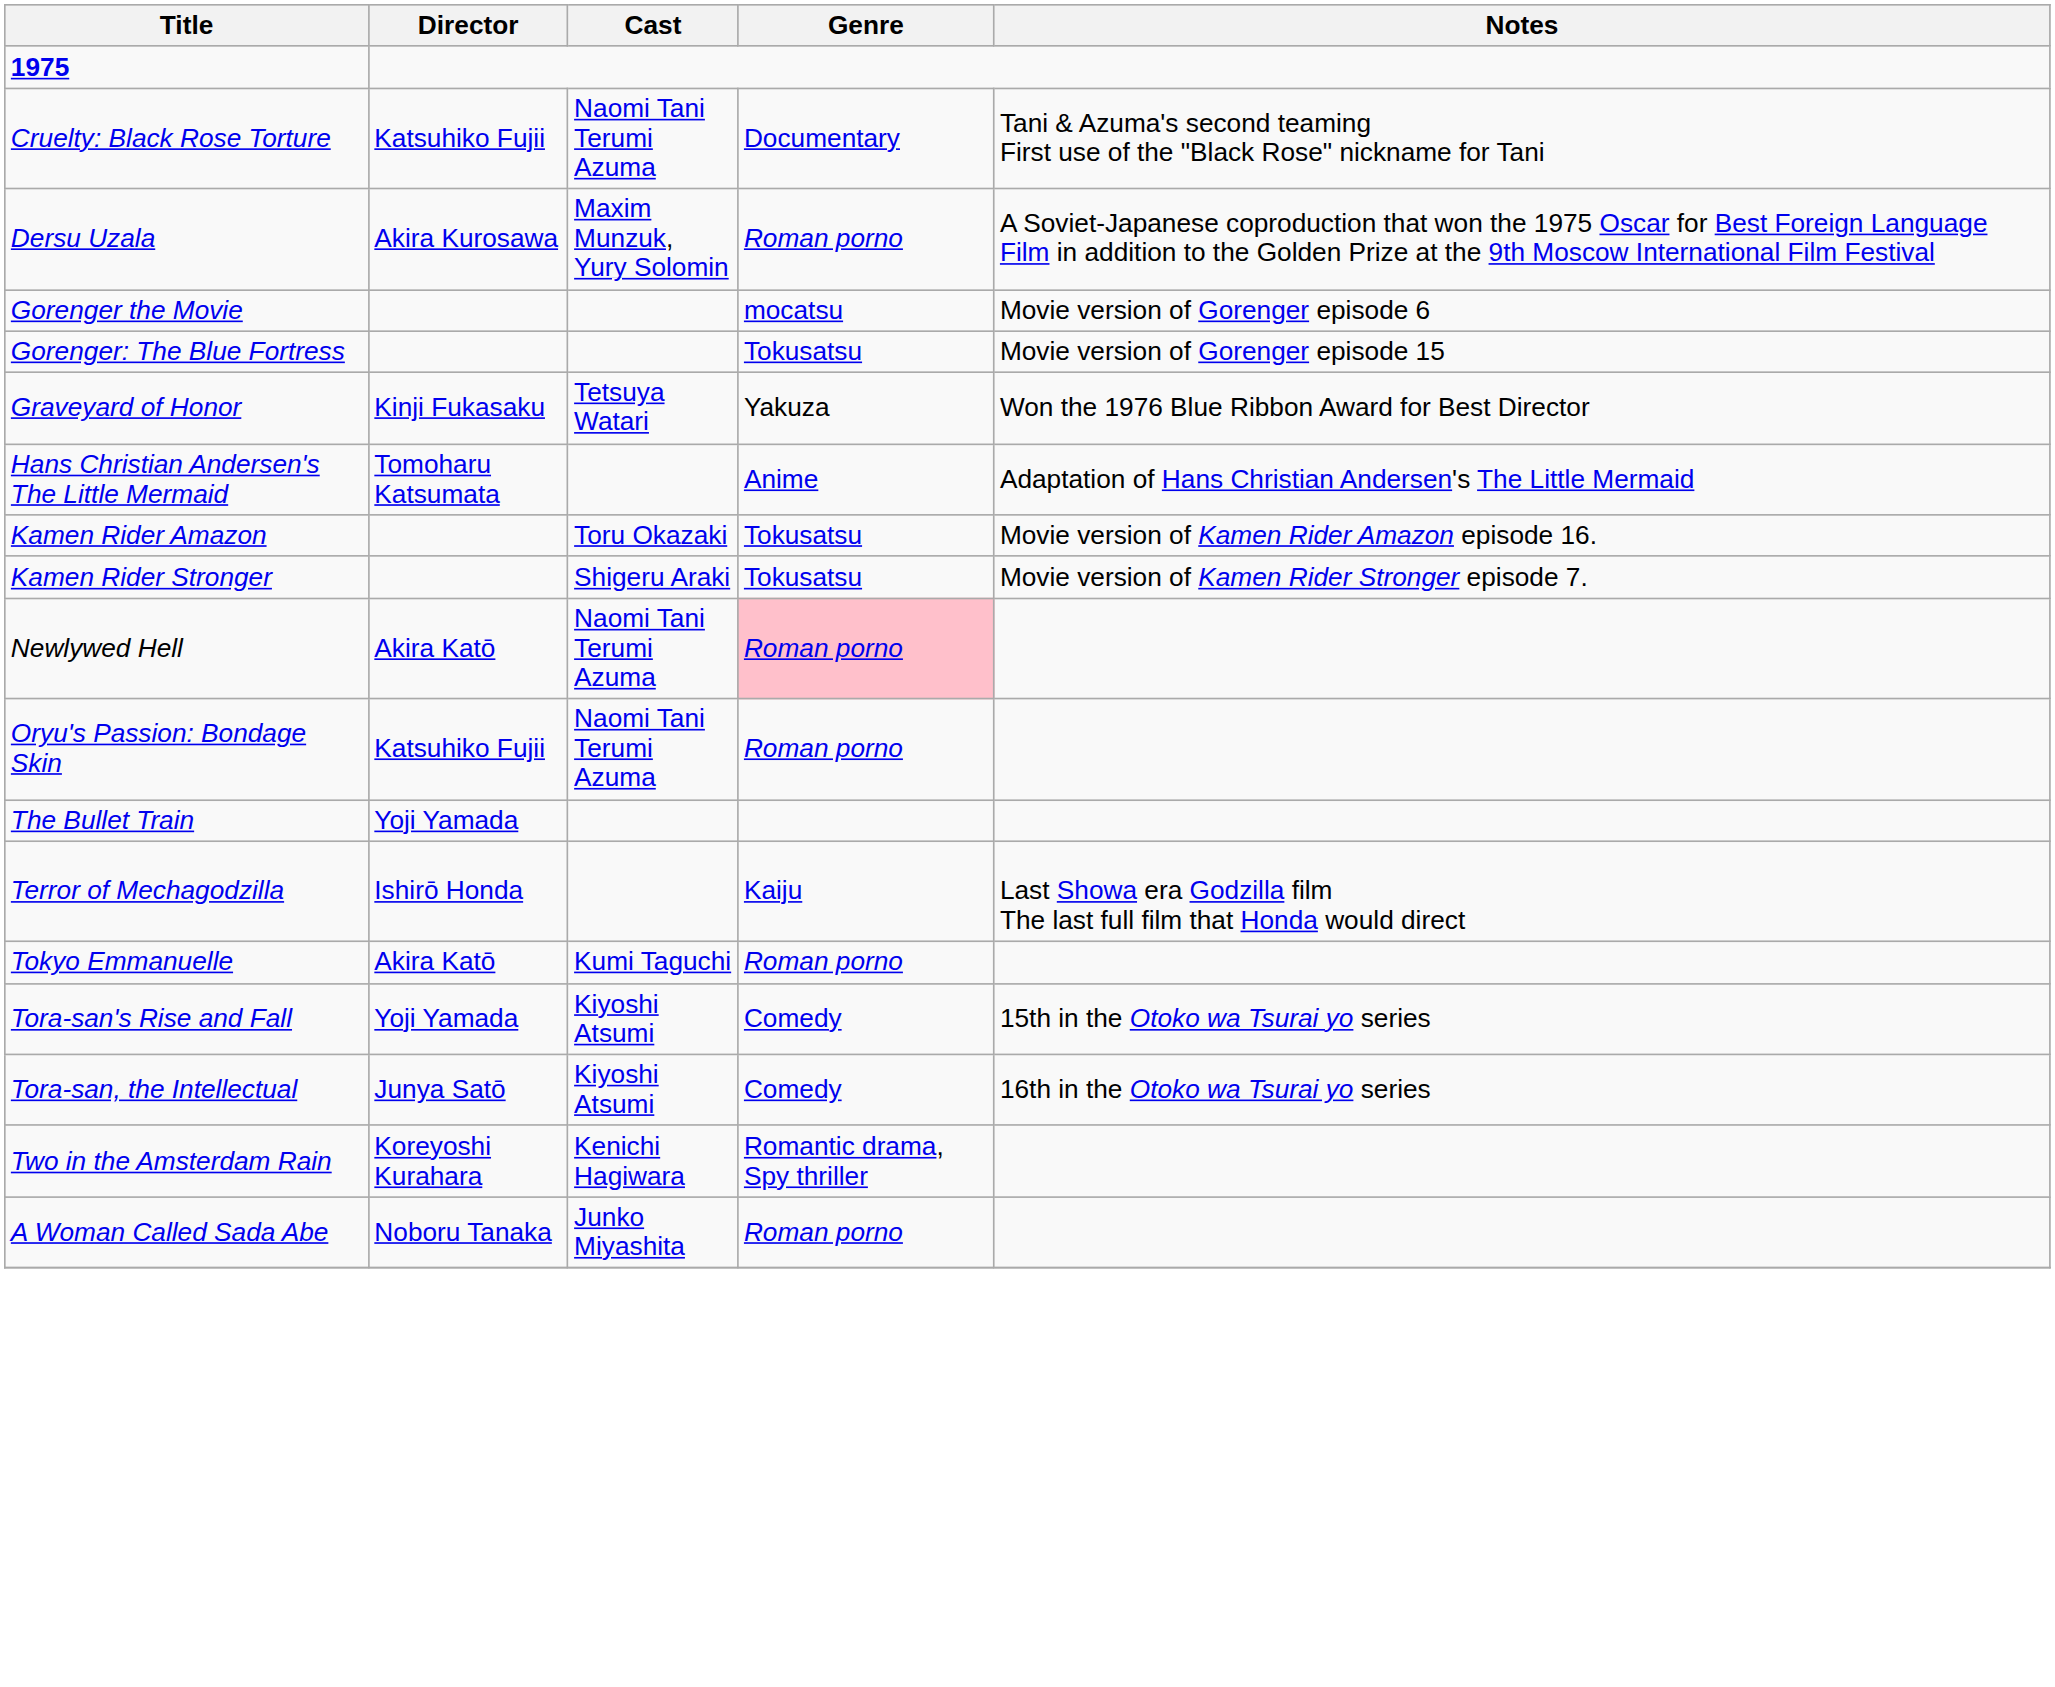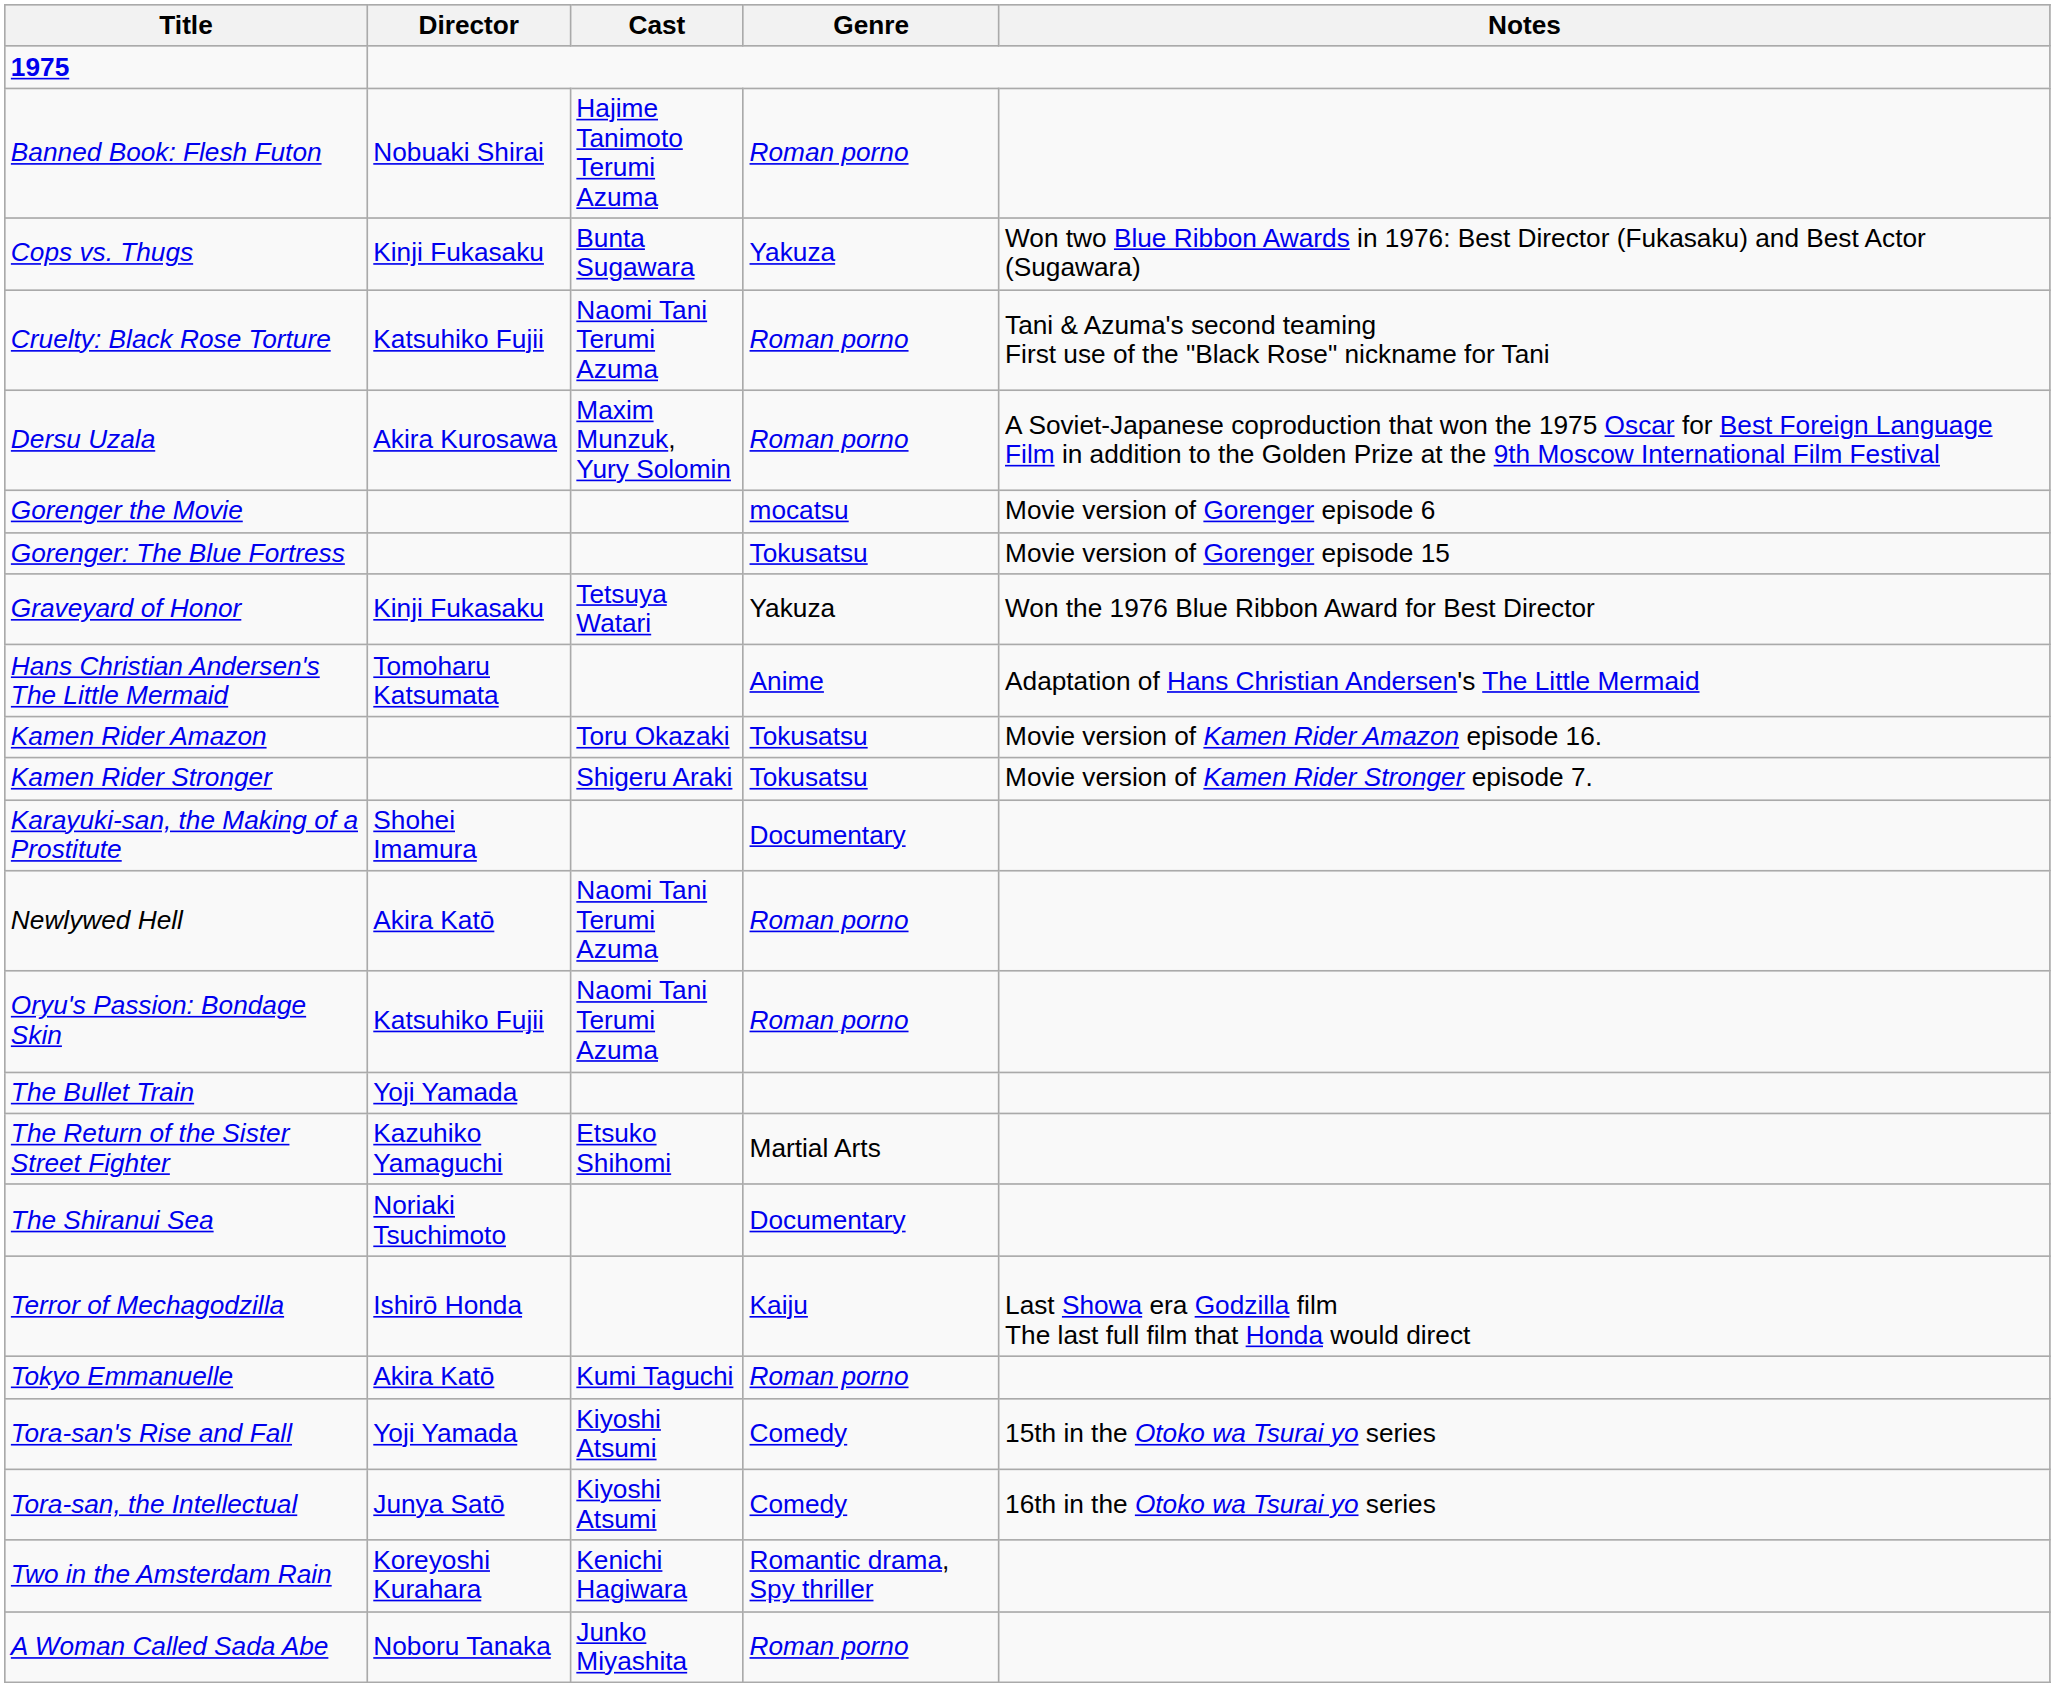+ row: (166, 152)
+ row: (102, 253)
(822, 138) Documentary -> (829, 339) Roman porno
+ row: (184, 834)
(823, 648) pink background -> (829, 920) no background
+ row: (150, 1148)
+ row: (112, 1219)
